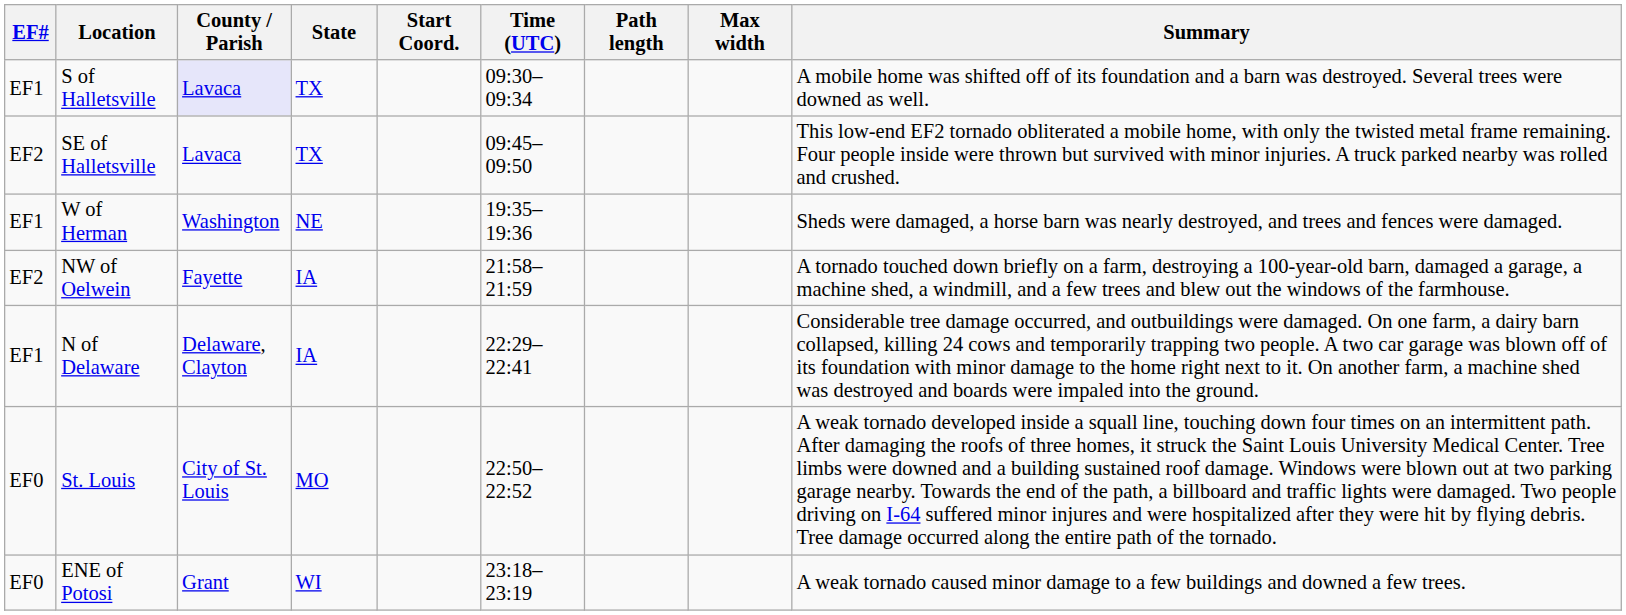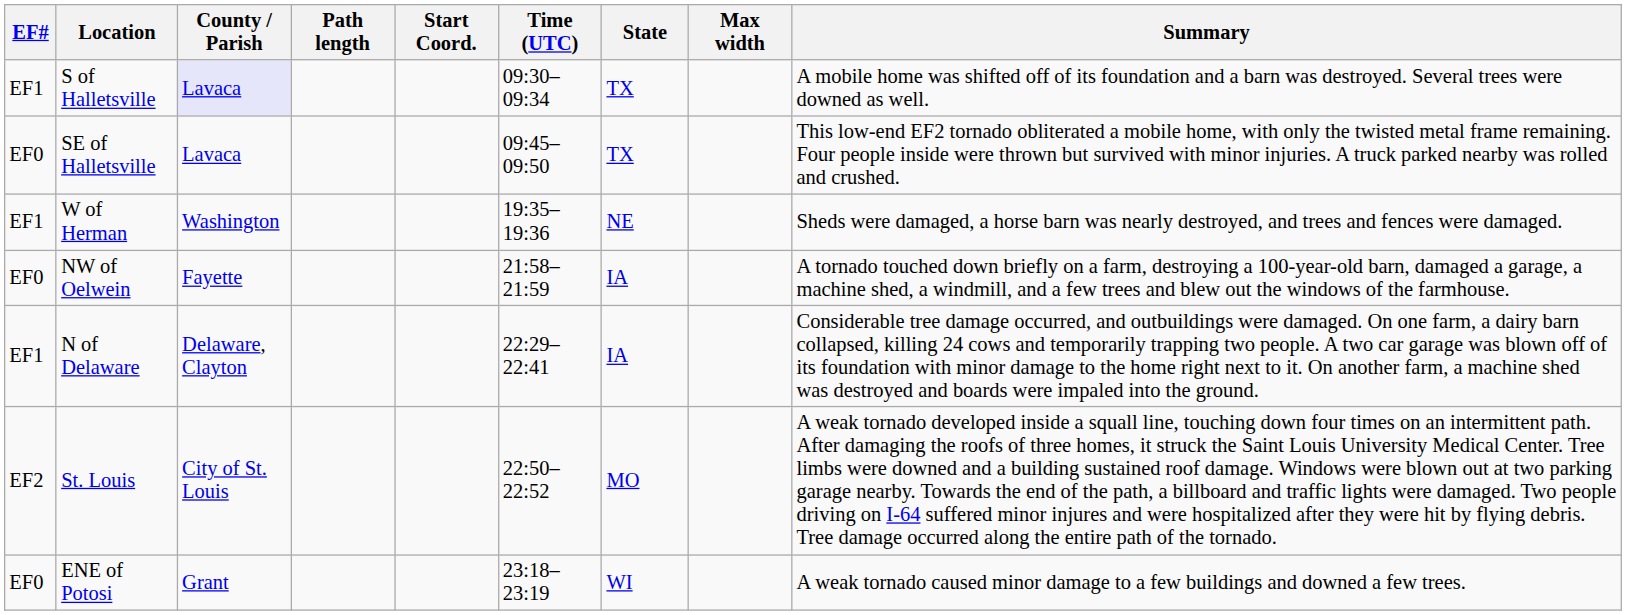columns swapped: (334, 32) <-> (636, 32)
(26, 154) EF2 -> (26, 154) EF0
(26, 277) EF2 -> (26, 277) EF0
(26, 480) EF0 -> (26, 480) EF2
